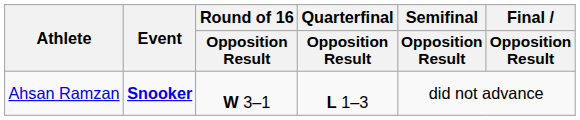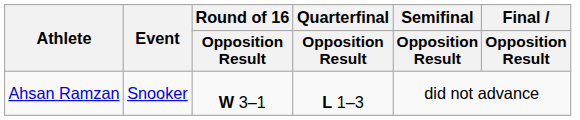(160, 94) bold -> (157, 94) normal
